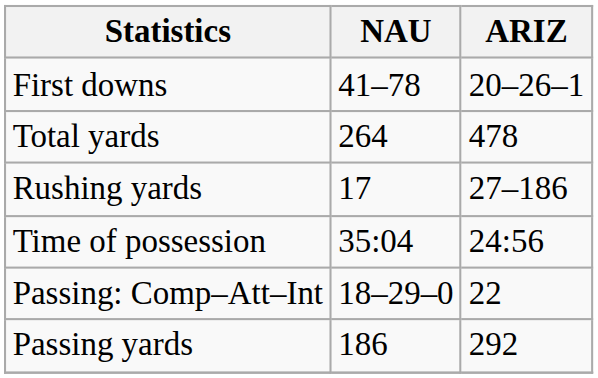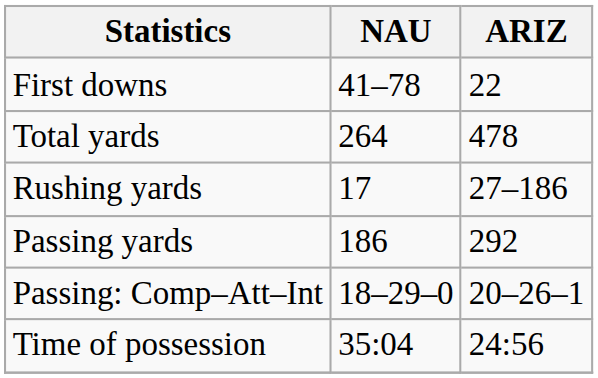(526, 83) 20–26–1 -> (485, 83) 22
rows swapped: (103, 345) <-> (139, 240)
(485, 292) 22 -> (526, 292) 20–26–1
